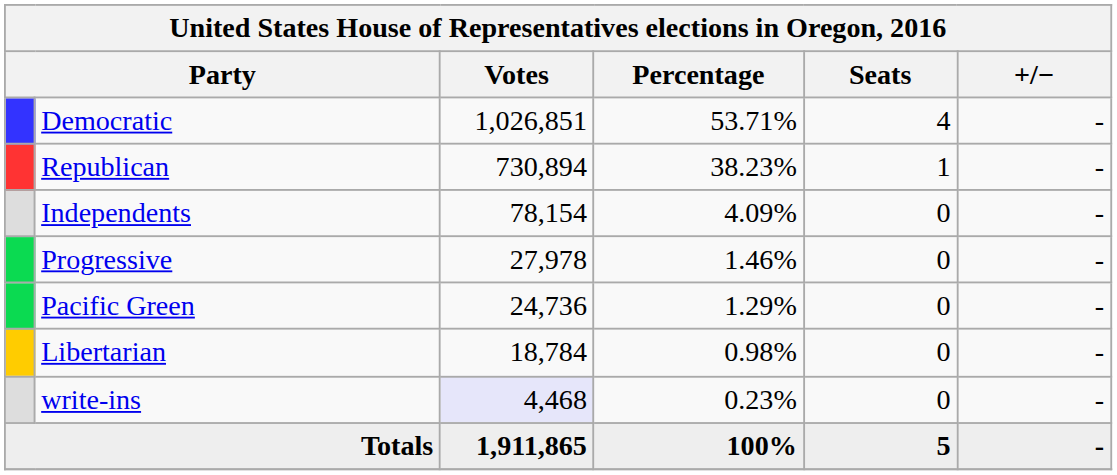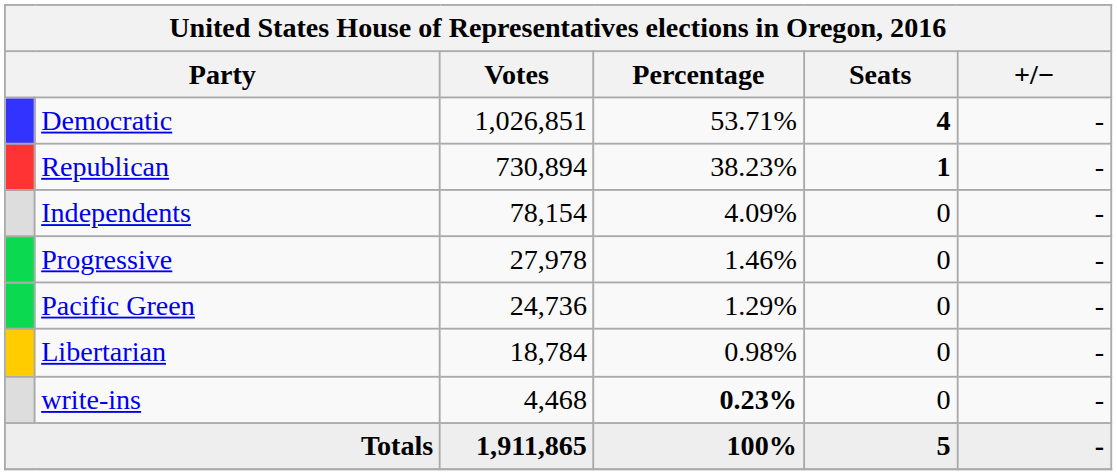(943, 120) normal -> (943, 120) bold
(943, 166) normal -> (943, 166) bold
(555, 398) lavender background -> (555, 398) no background
(761, 398) normal -> (758, 398) bold
